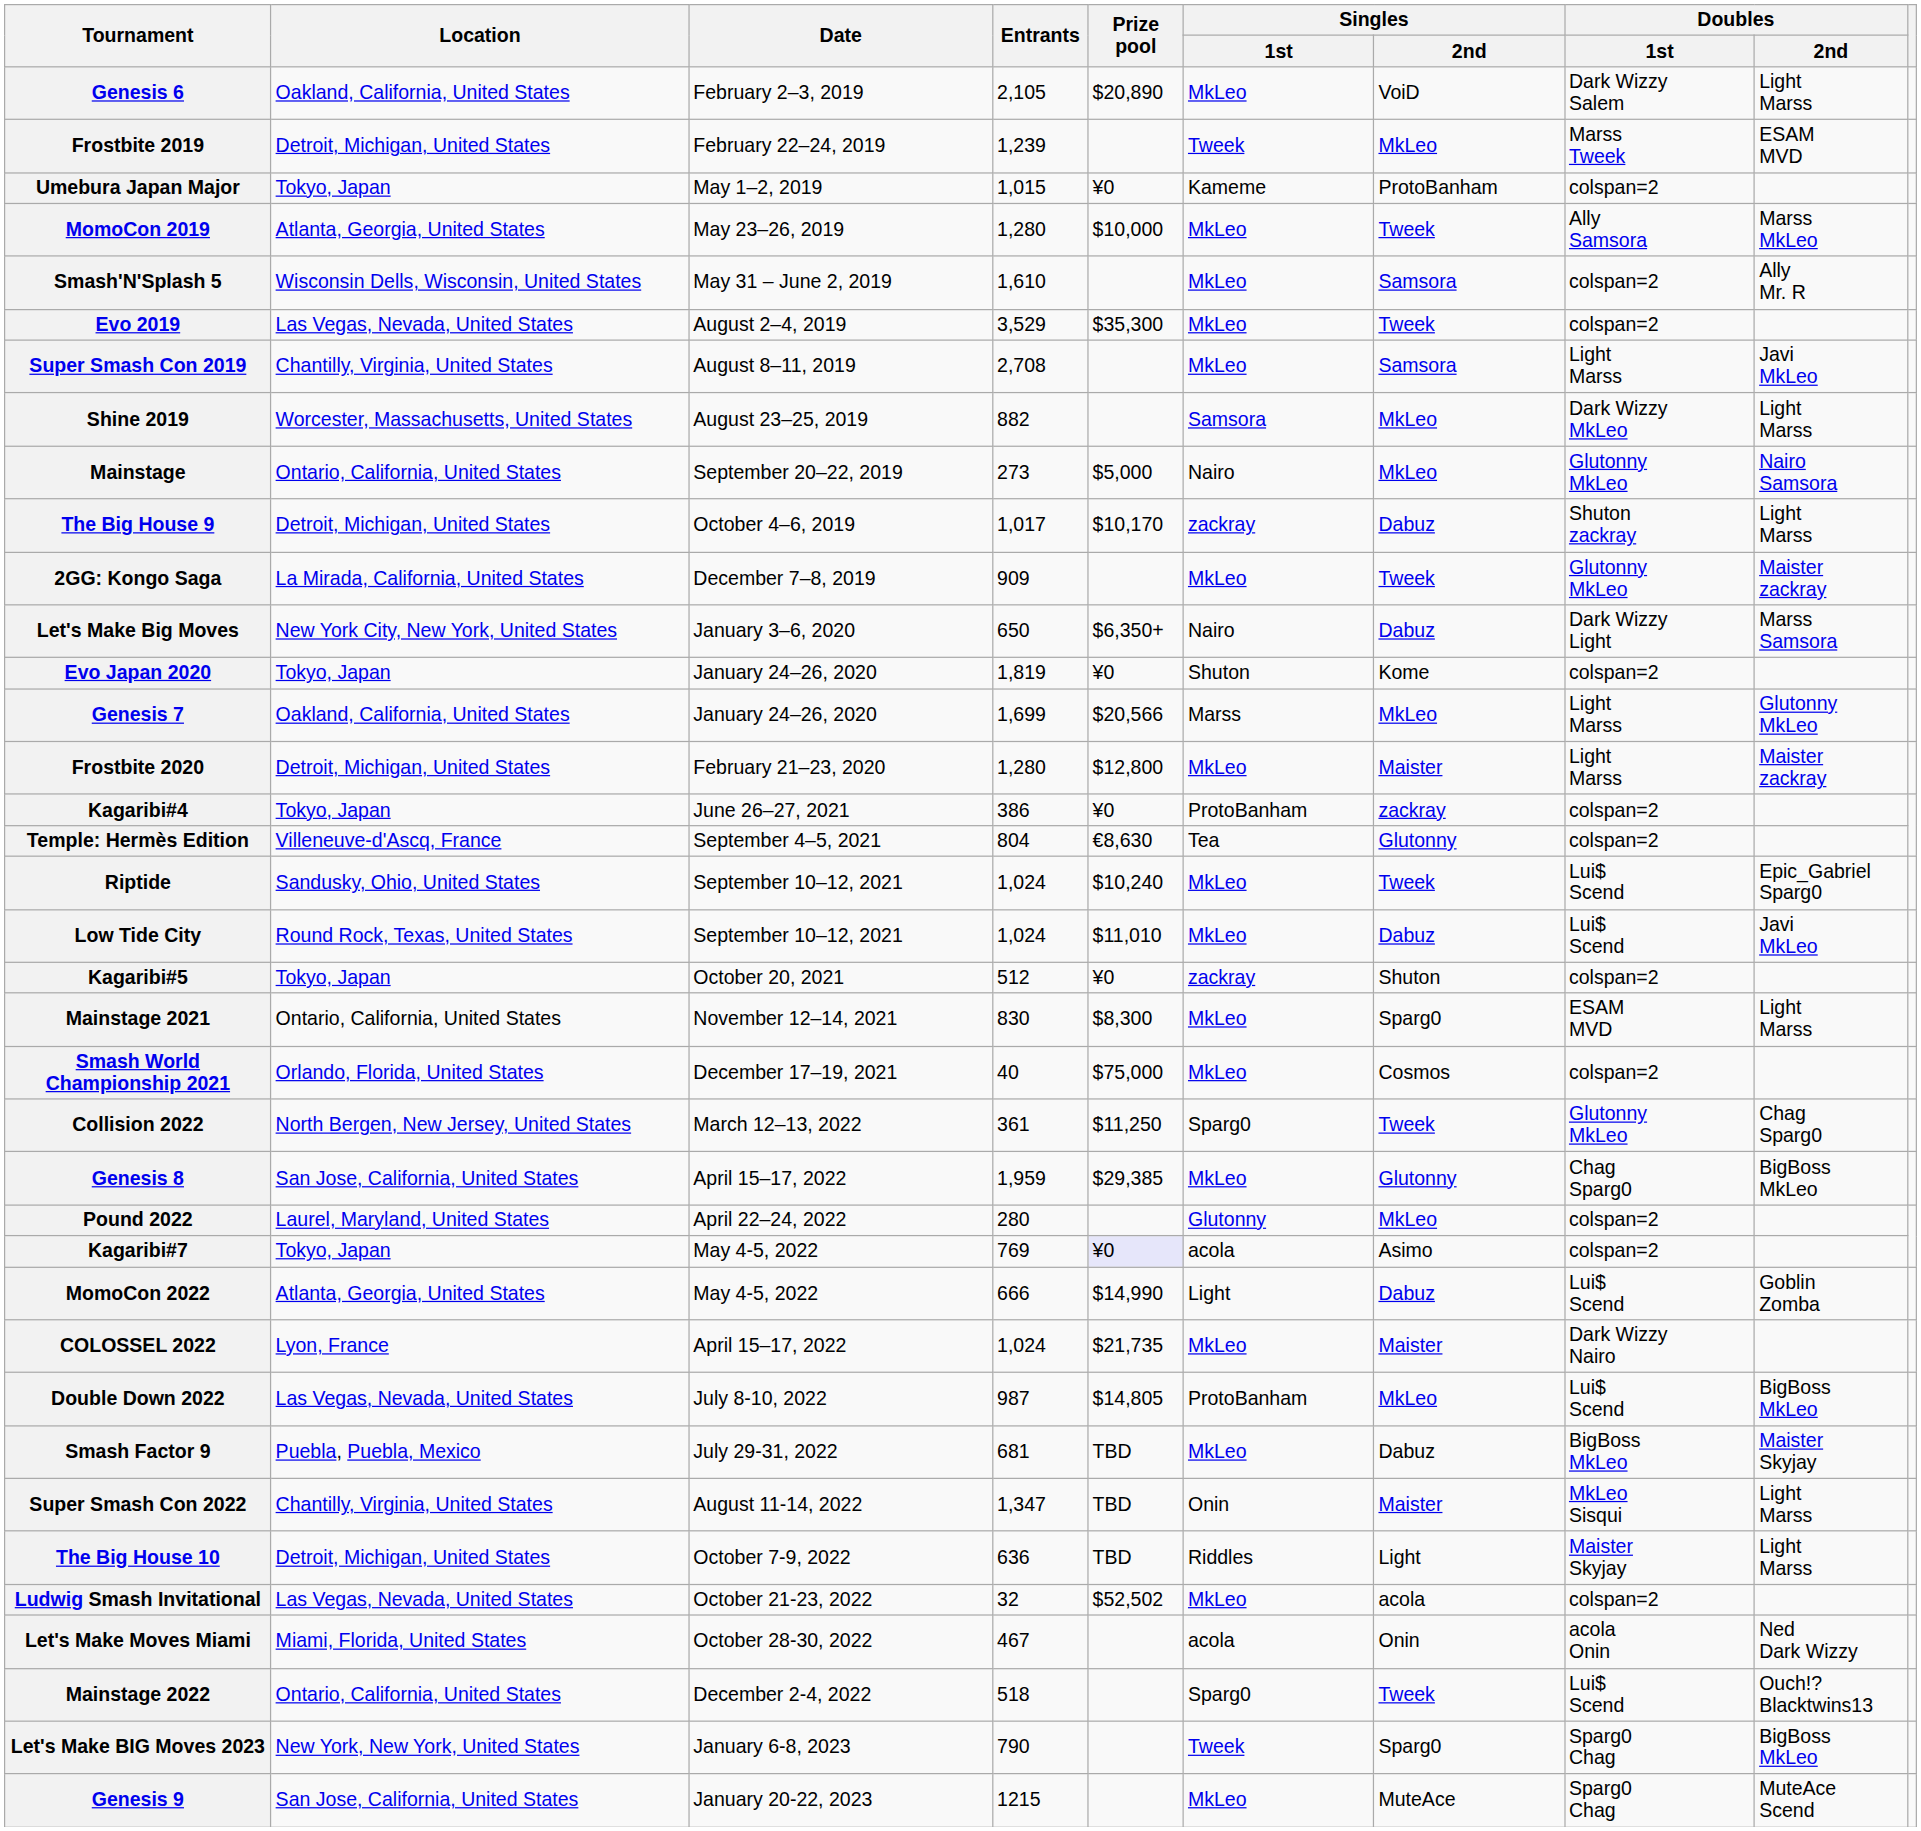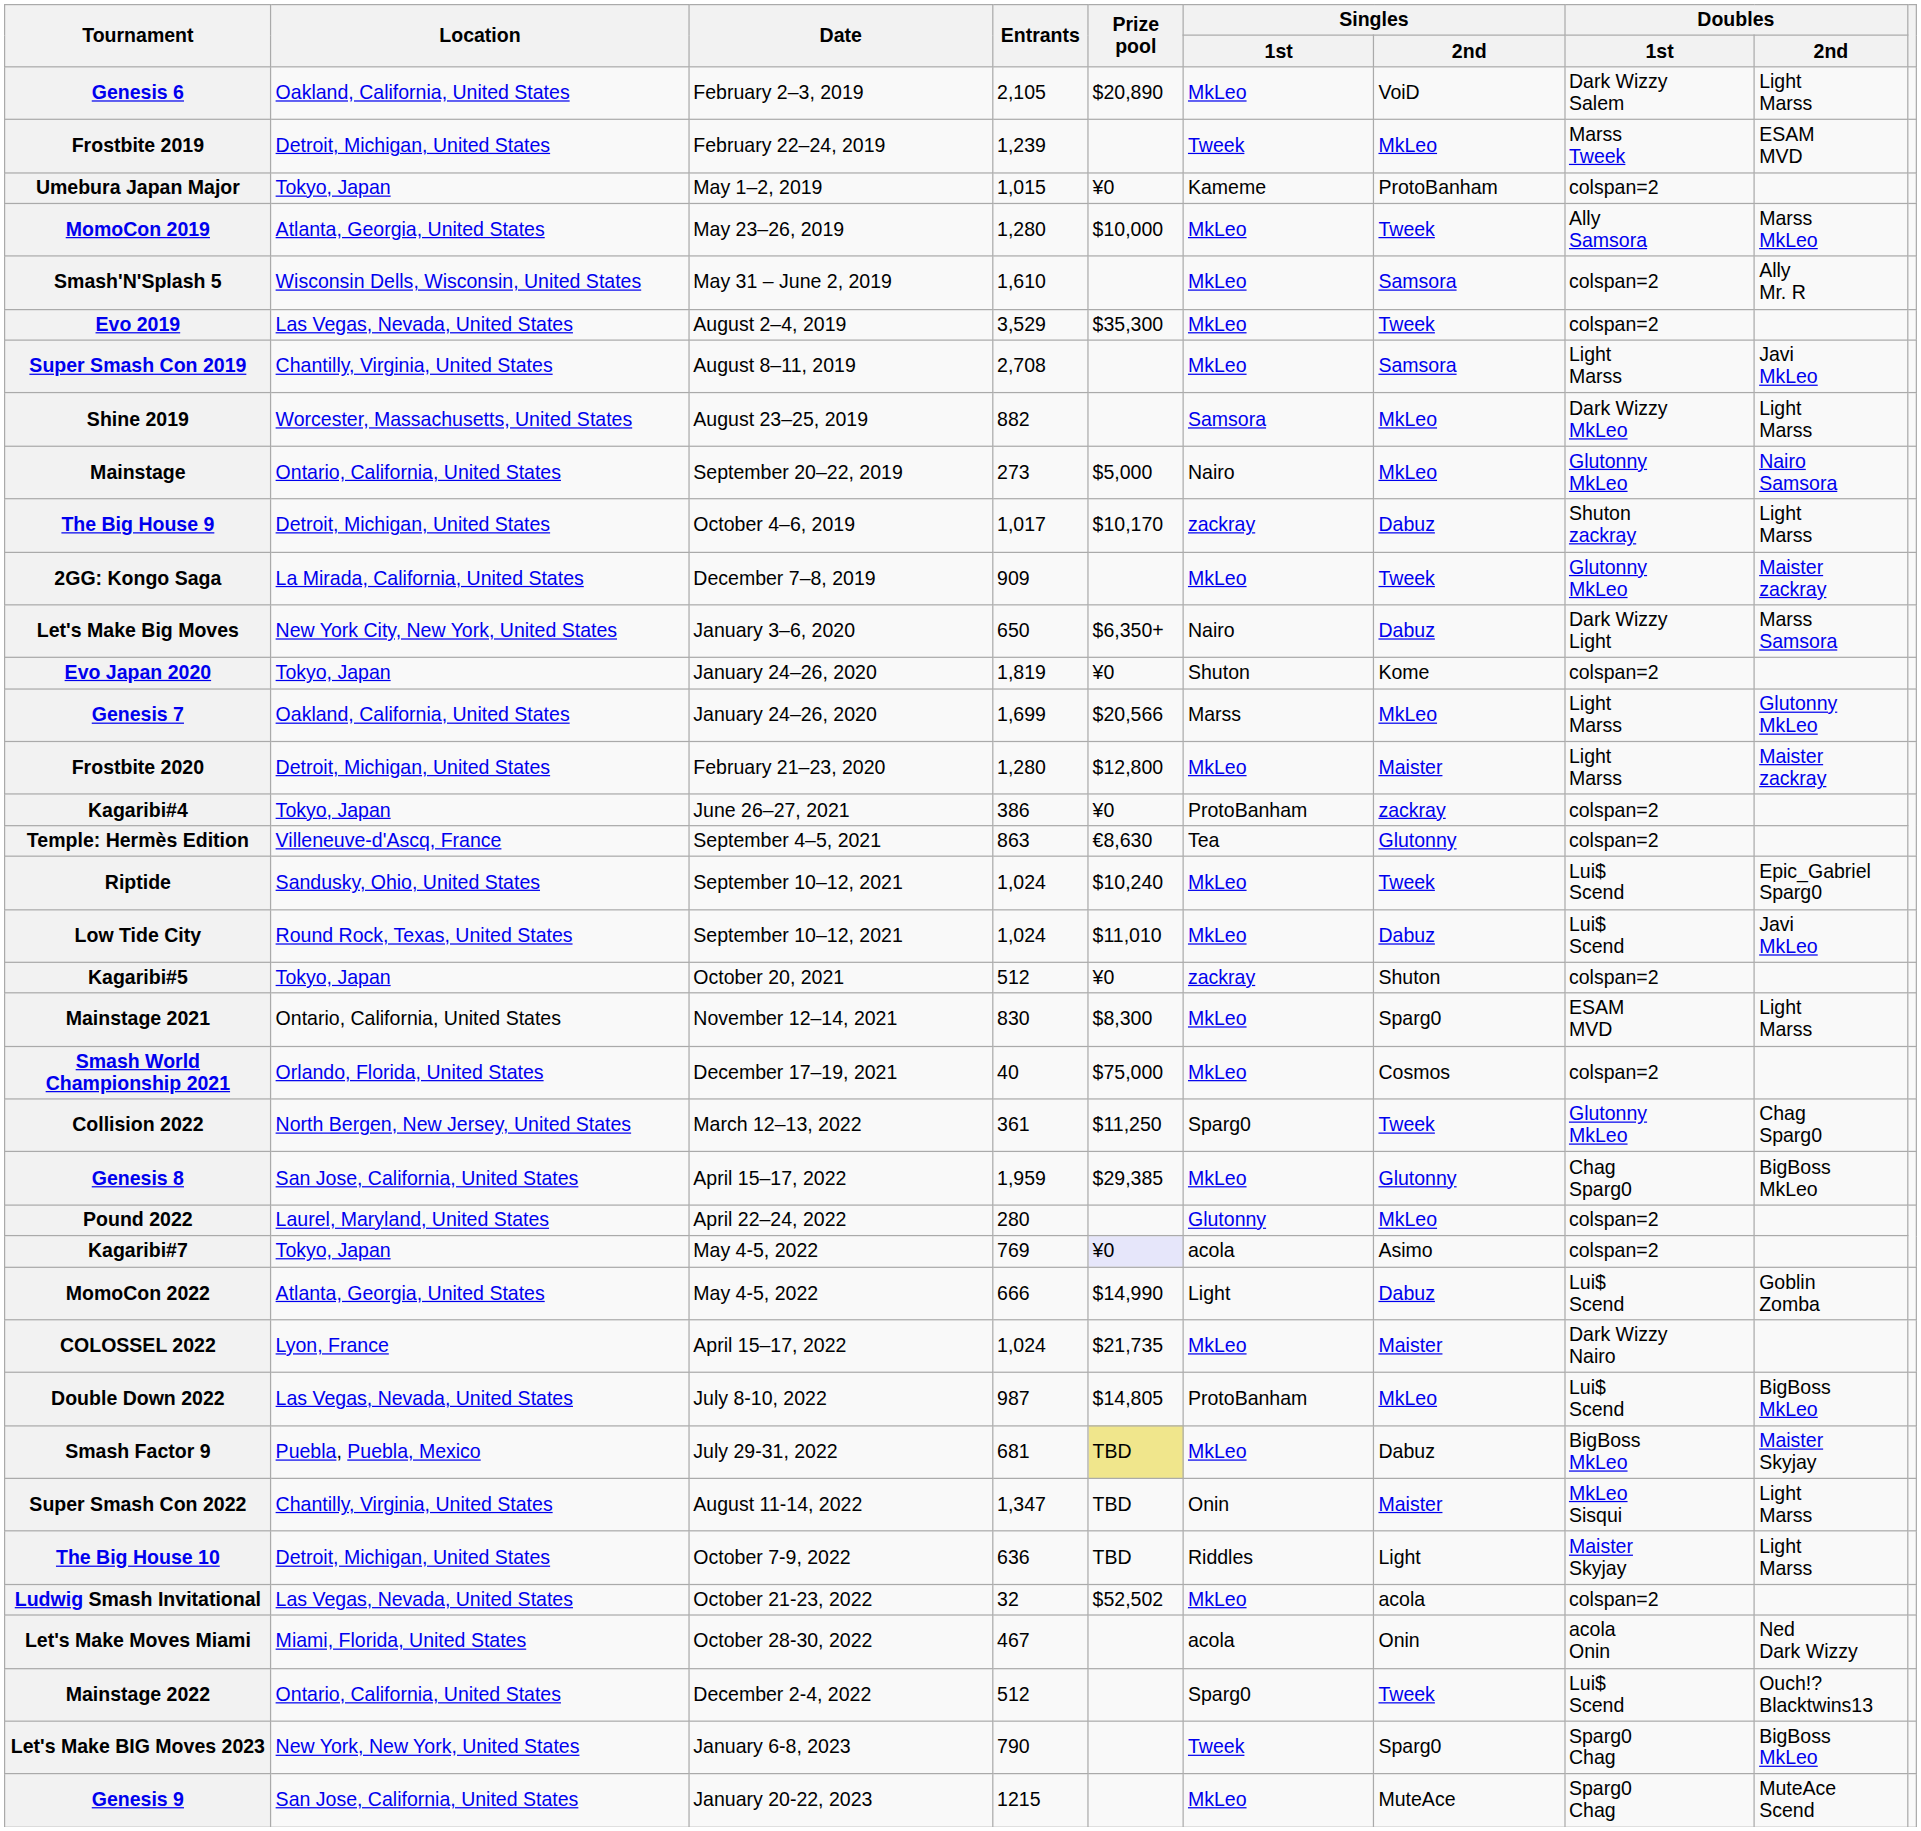(1013, 840) 804 -> (1013, 840) 863
(1112, 1451) no background -> (1112, 1451) khaki background
(1013, 1694) 518 -> (1013, 1694) 512
